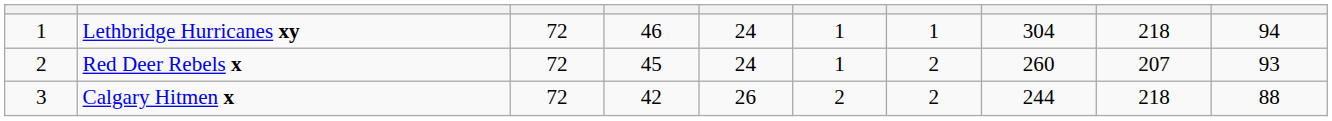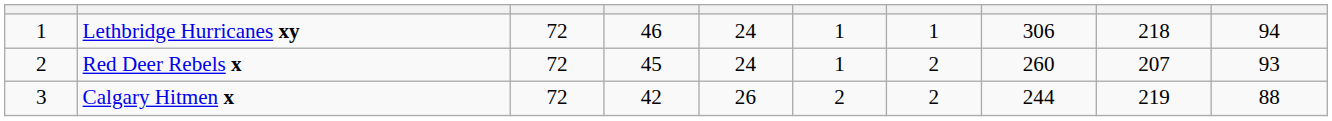(1039, 30) 304 -> (1039, 30) 306
(1154, 97) 218 -> (1154, 97) 219
